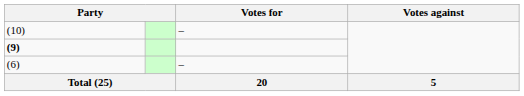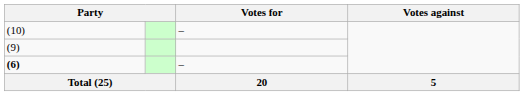(13, 47) bold -> (13, 47) normal
(13, 64) normal -> (13, 64) bold
